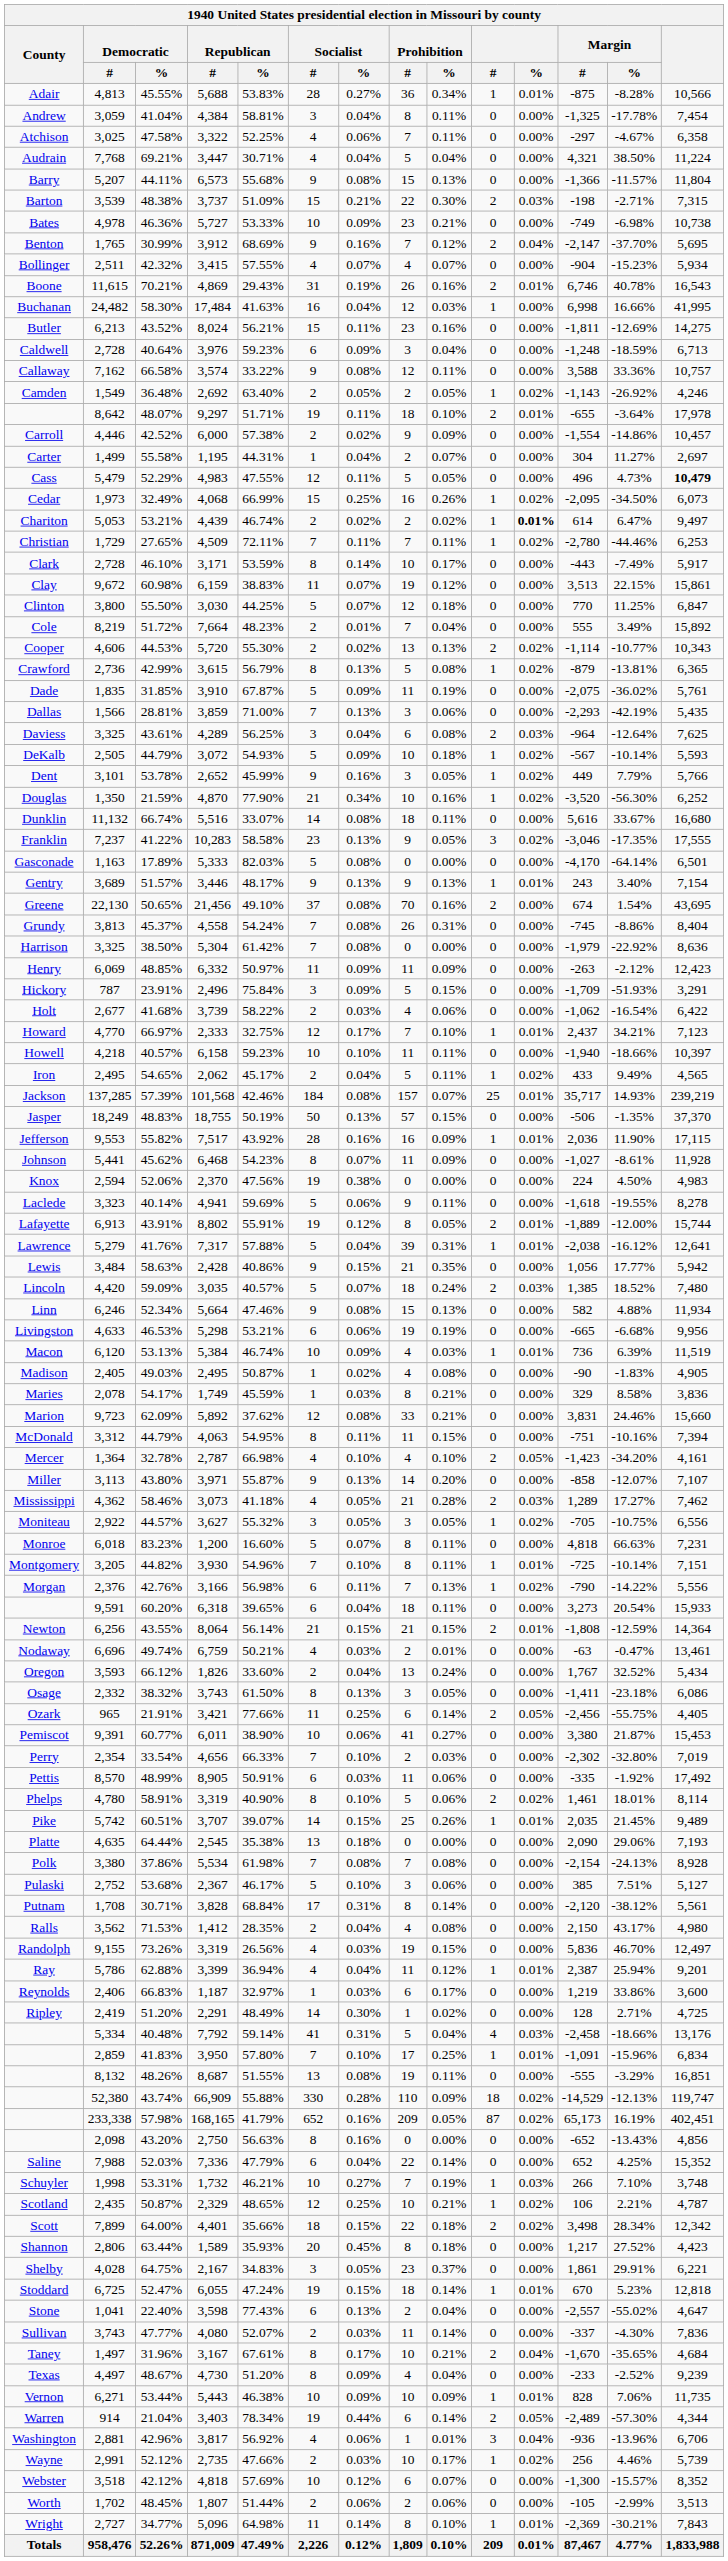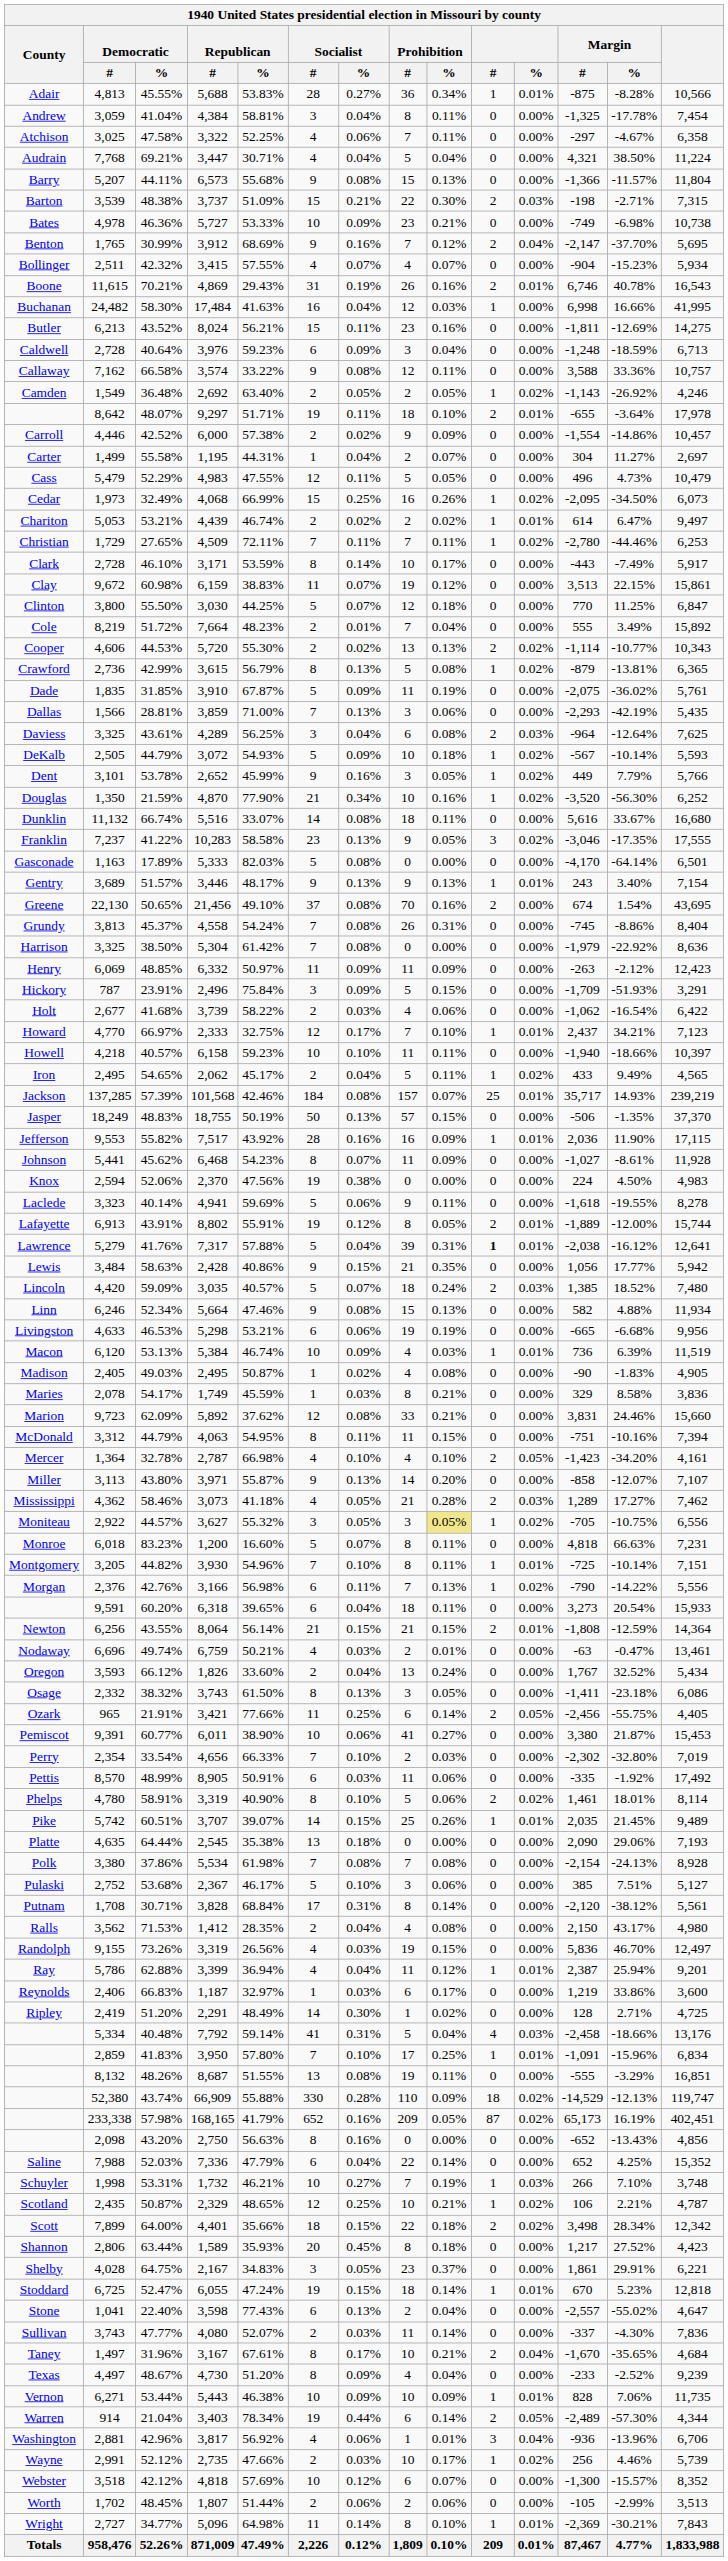(692, 477) bold -> (692, 477) normal
(536, 520) bold -> (536, 520) normal
(493, 1245) normal -> (493, 1245) bold
(449, 1522) no background -> (449, 1522) khaki background
